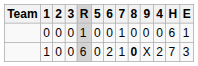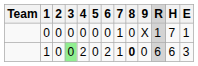columns swapped: (160, 14) <-> (84, 14)
(146, 33) 0 -> (145, 33) X
(172, 33) 6 -> (172, 33) 7
(71, 52) no background -> (71, 52) lightgreen background
(147, 52) X -> (144, 52) 0
(172, 52) 7 -> (172, 52) 6
